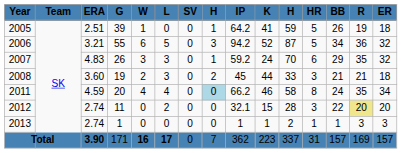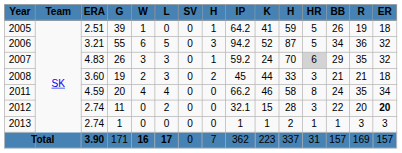(314, 60) no background -> (314, 60) lightgrey background
(214, 92) lightblue background -> (214, 92) no background
(361, 108) khaki background -> (361, 108) no background
(385, 108) normal -> (385, 108) bold
